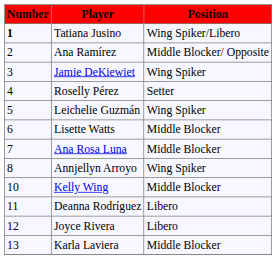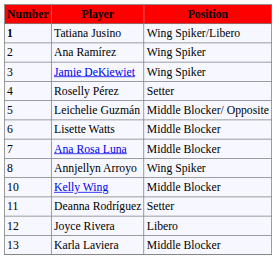(208, 52) Middle Blocker/ Opposite -> (176, 52) Wing Spiker
(176, 110) Wing Spiker -> (208, 110) Middle Blocker/ Opposite
(162, 206) Libero -> (160, 206) Setter
